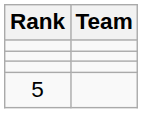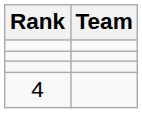(37, 89) 5 -> (37, 89) 4
